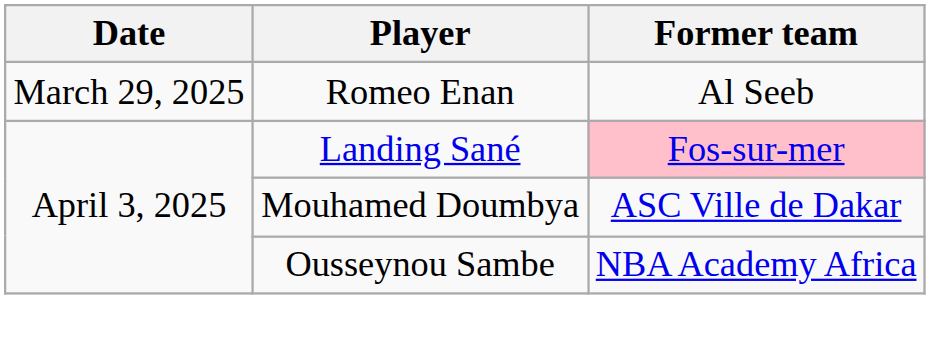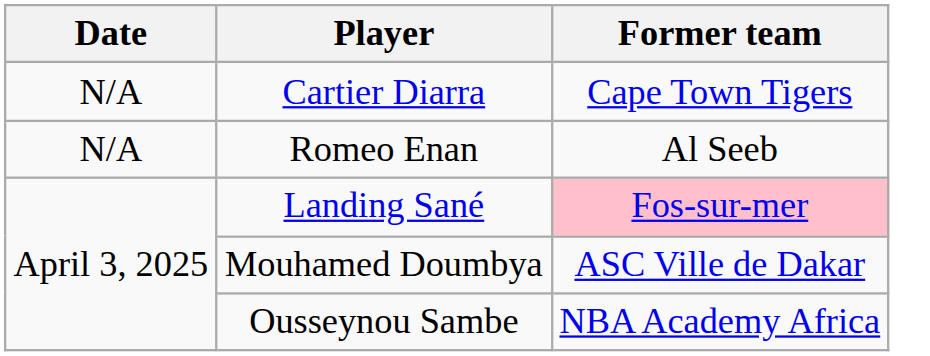+ row: (384, 90)
(129, 90) March 29, 2025 -> (111, 148) N/A
